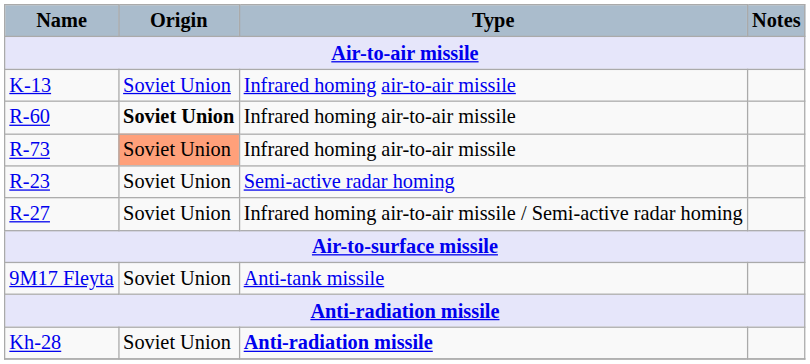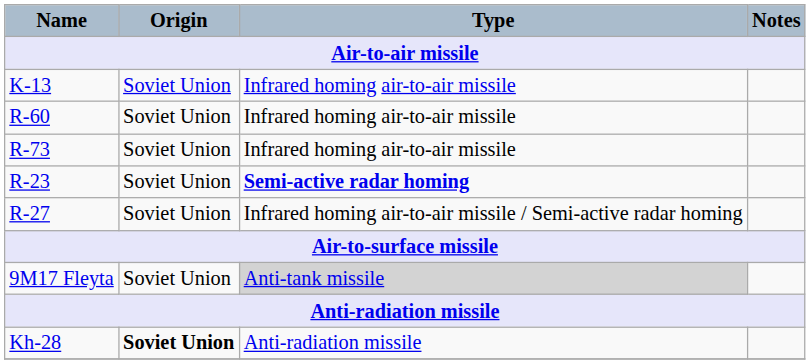(179, 117) bold -> (177, 117) normal
(177, 149) lightsalmon background -> (177, 149) no background
(349, 181) normal -> (356, 181) bold
(314, 278) no background -> (314, 278) lightgrey background
(177, 342) normal -> (179, 342) bold
(338, 342) bold -> (333, 342) normal
